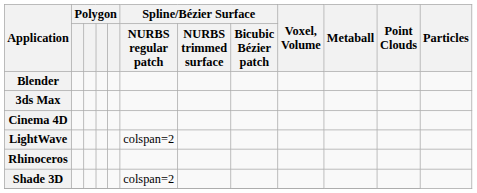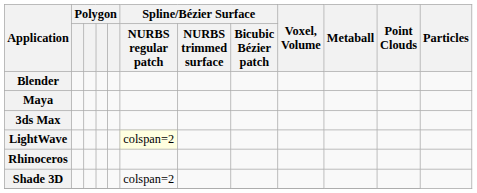+ row: (38, 100)
- row: (38, 120)
(149, 139) no background -> (149, 139) lightyellow background
